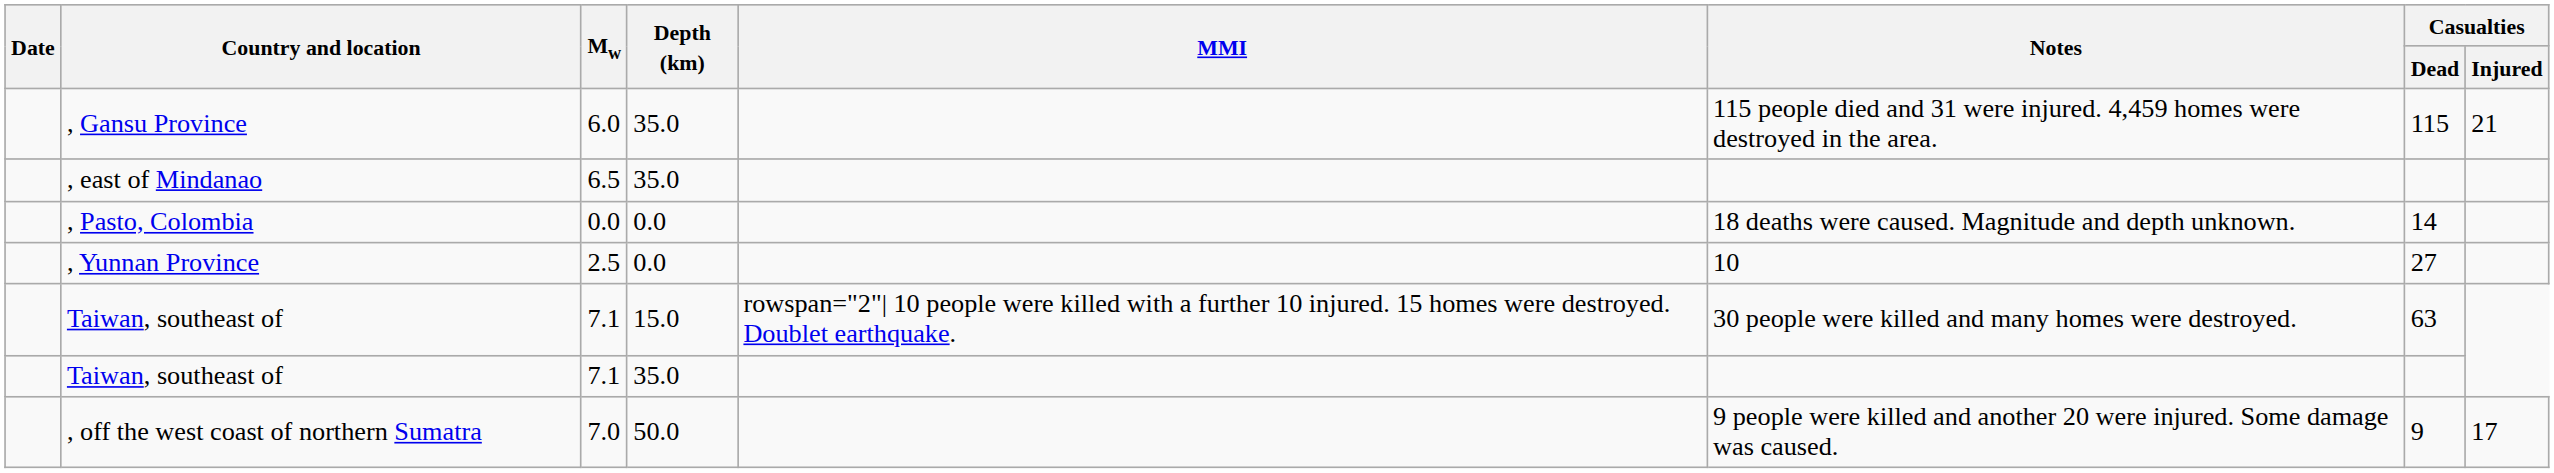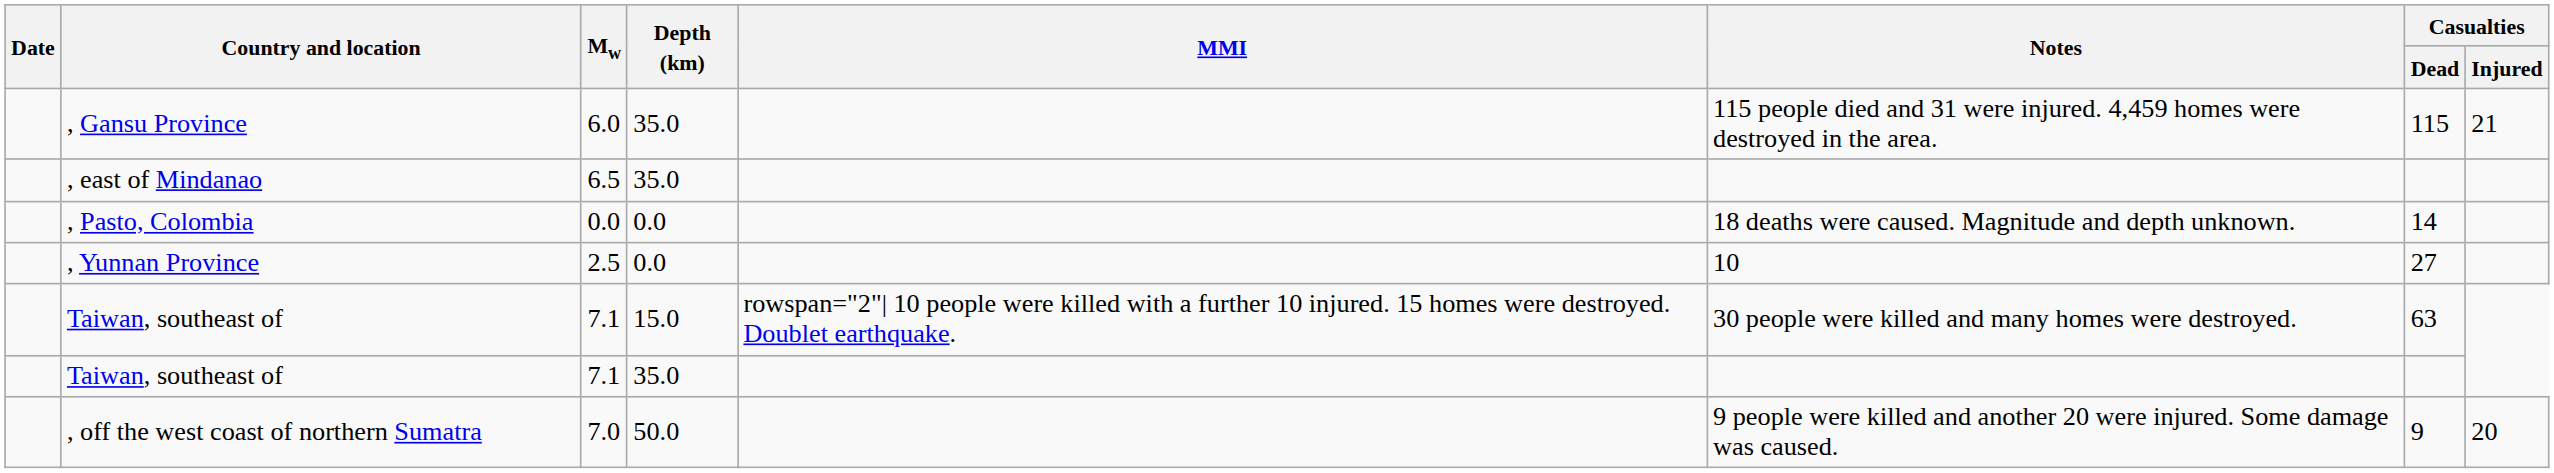(2484, 432) 17 -> (2484, 432) 20
